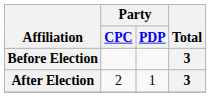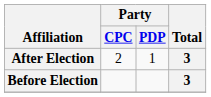rows swapped: (53, 59) <-> (53, 80)
